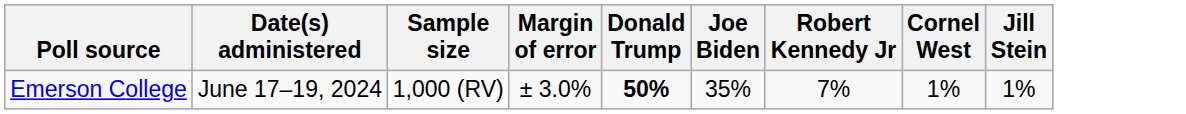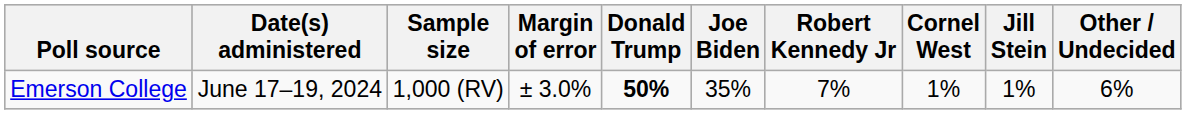+ column: (1117, 37)
